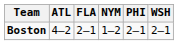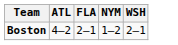- column: (136, 14)
